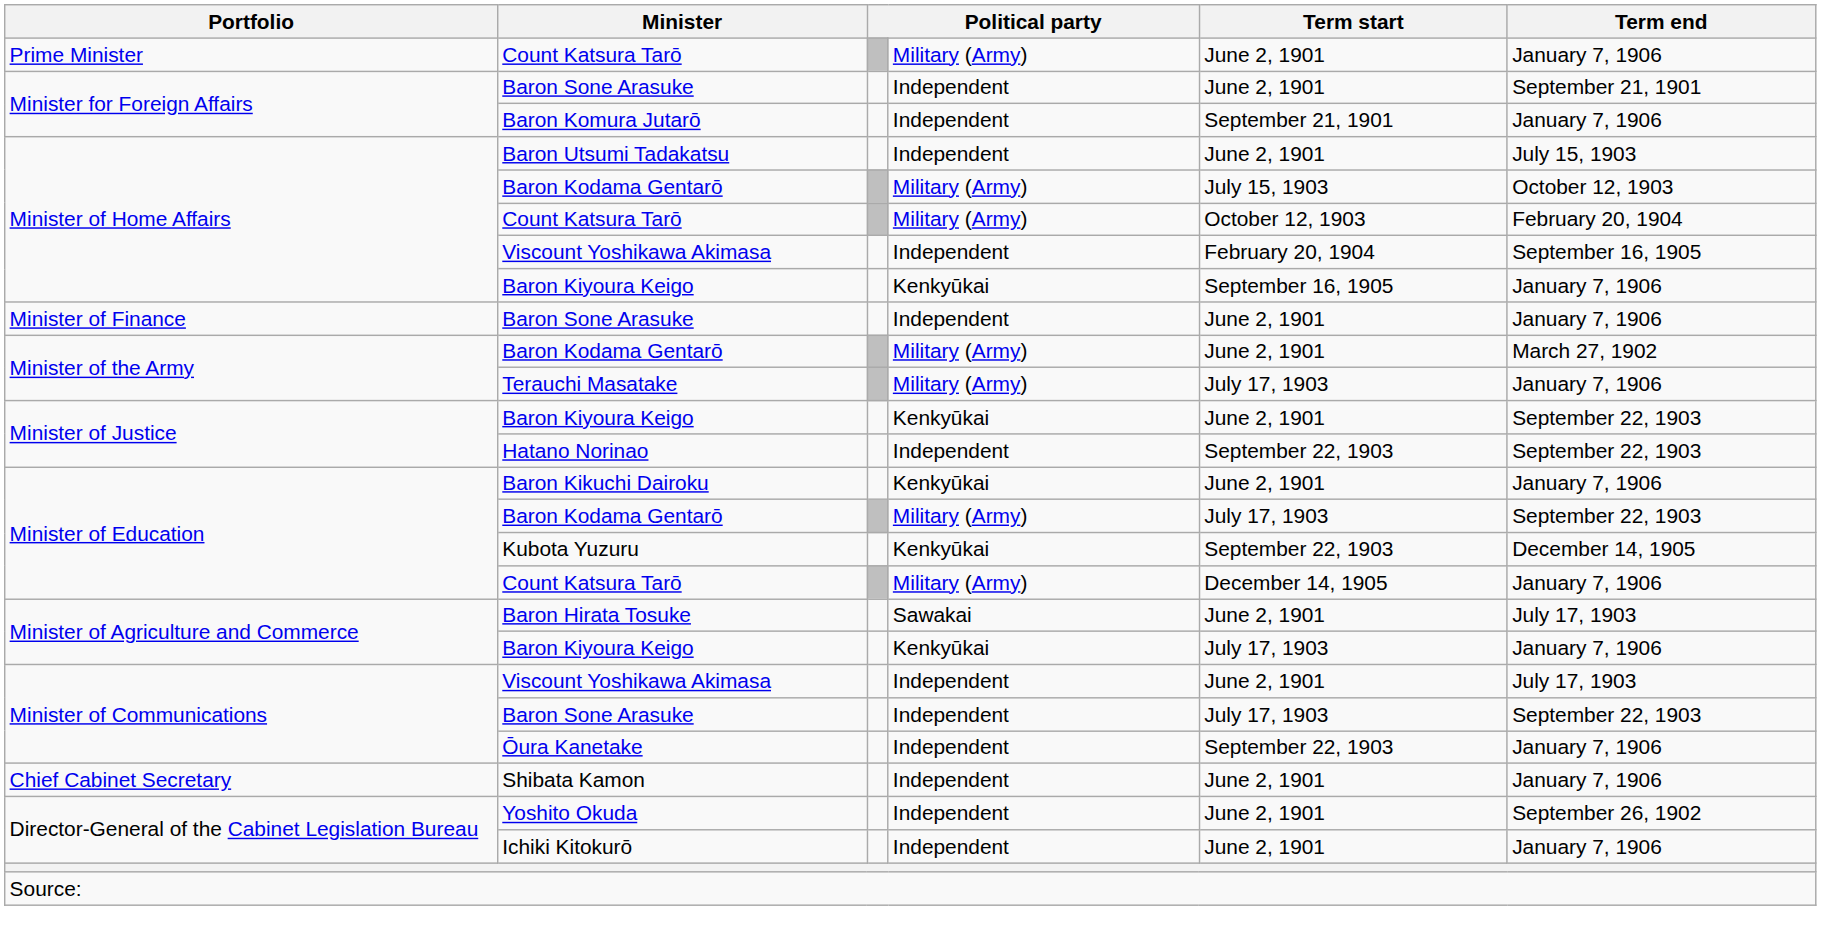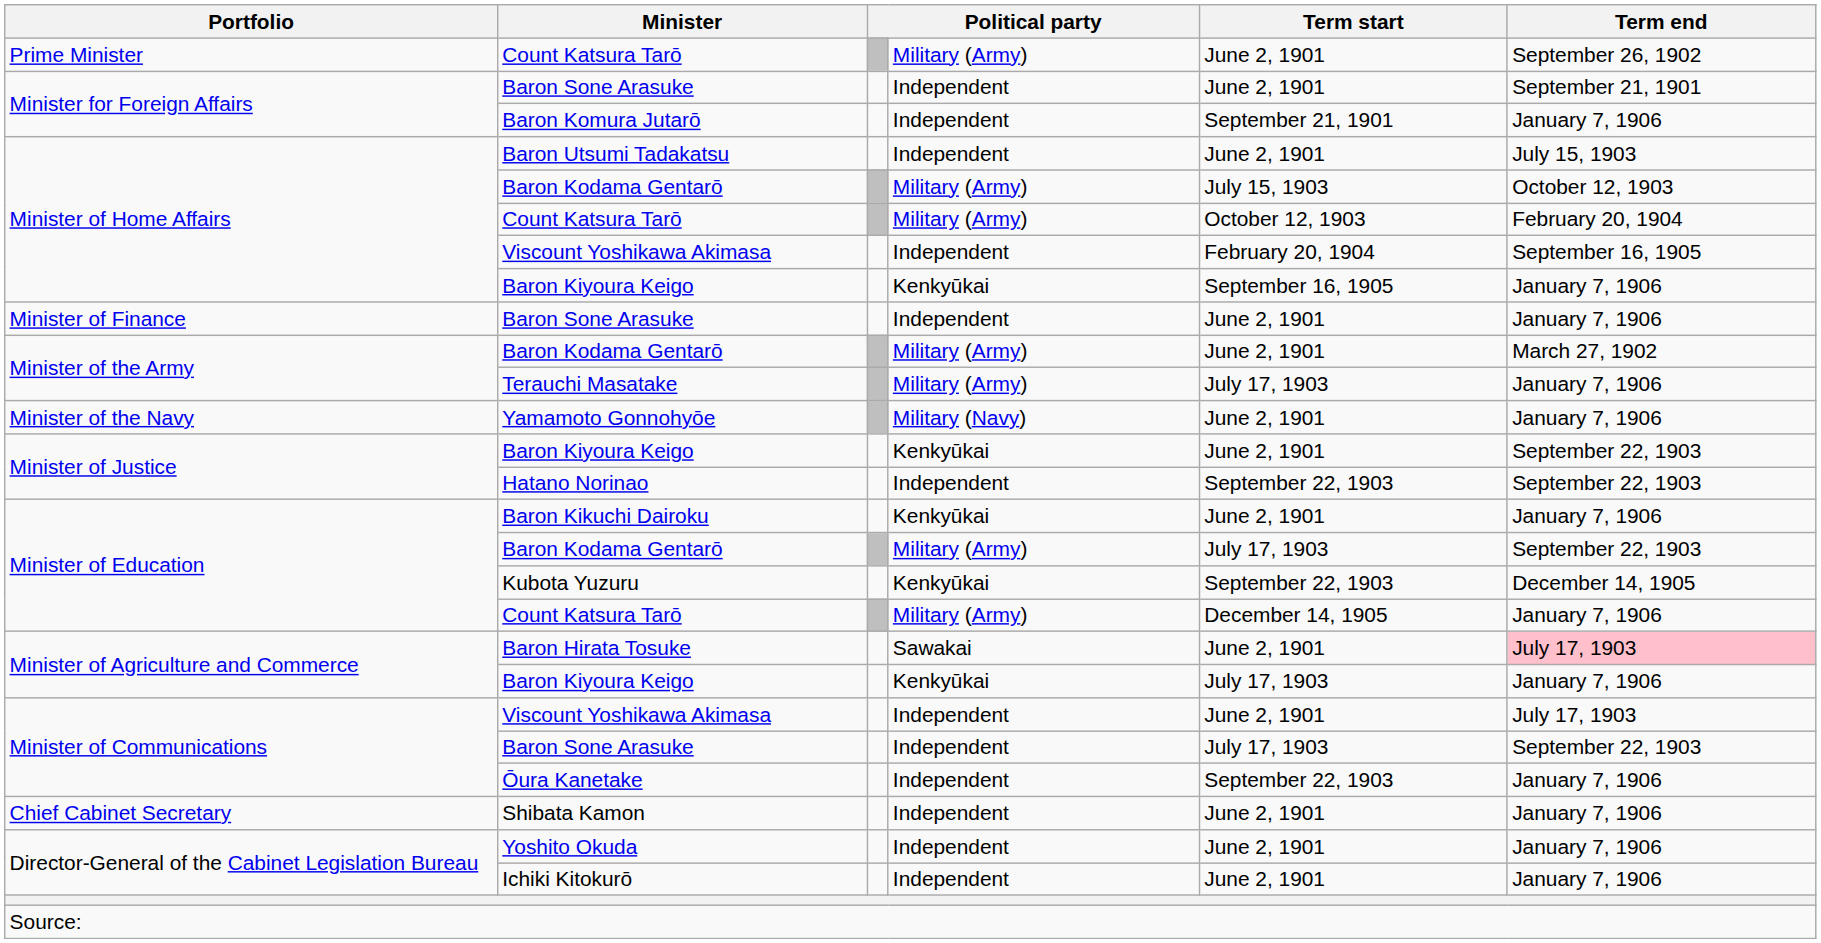(1587, 55) January 7, 1906 -> (1607, 55) September 26, 1902
+ row: (102, 417)
(1574, 615) no background -> (1574, 648) pink background
(1607, 813) September 26, 1902 -> (1587, 846) January 7, 1906
